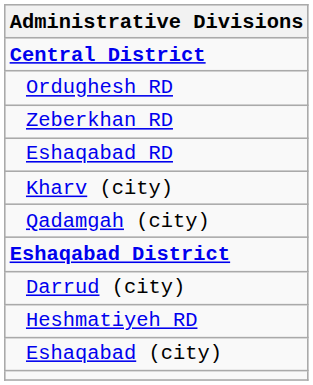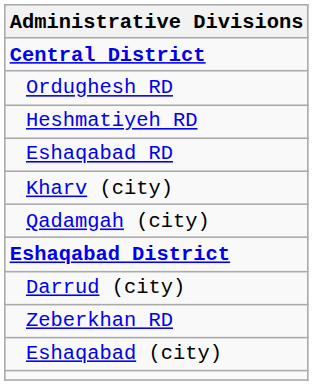(99, 121) Zeberkhan RD -> (112, 121) Heshmatiyeh RD
(112, 321) Heshmatiyeh RD -> (99, 321) Zeberkhan RD
